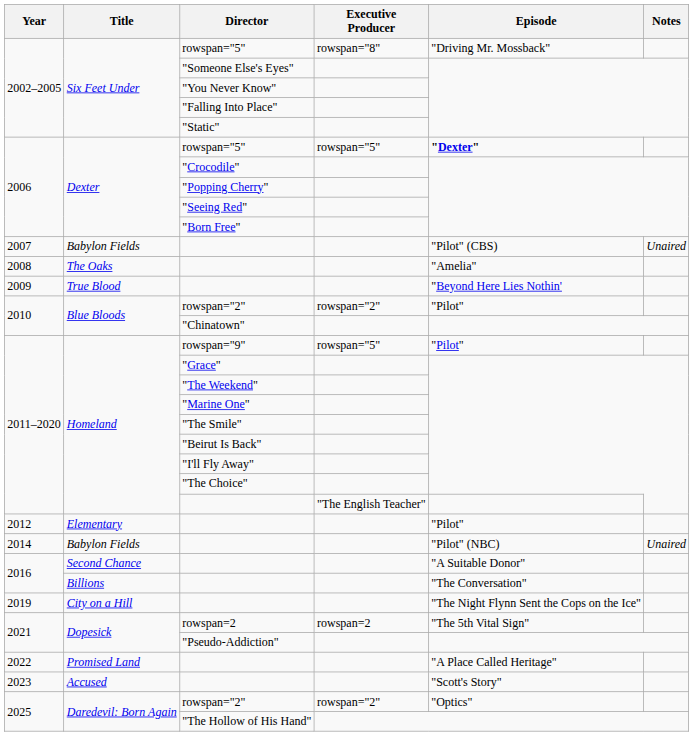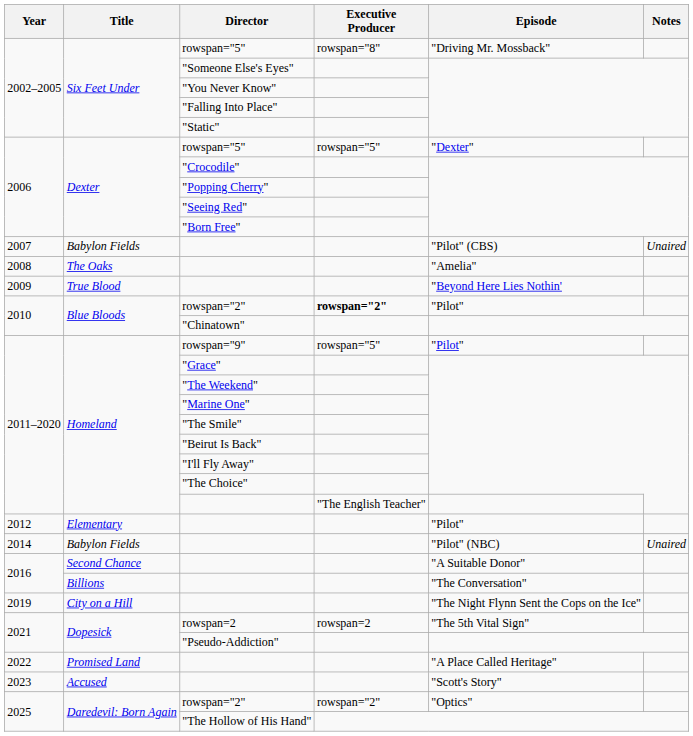(455, 147) bold -> (452, 147) normal
(349, 305) normal -> (352, 305) bold
